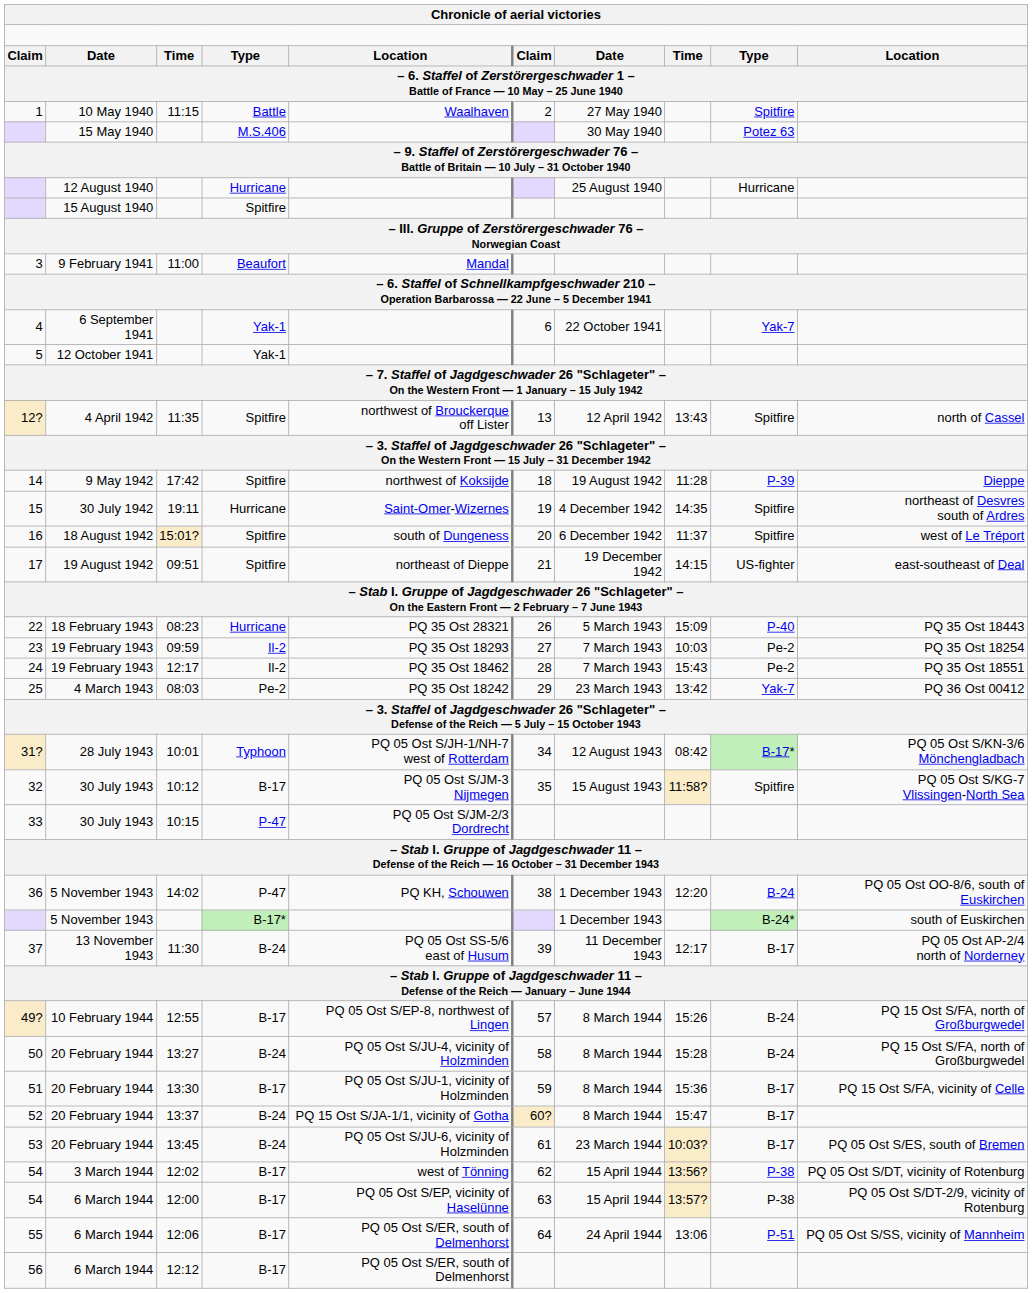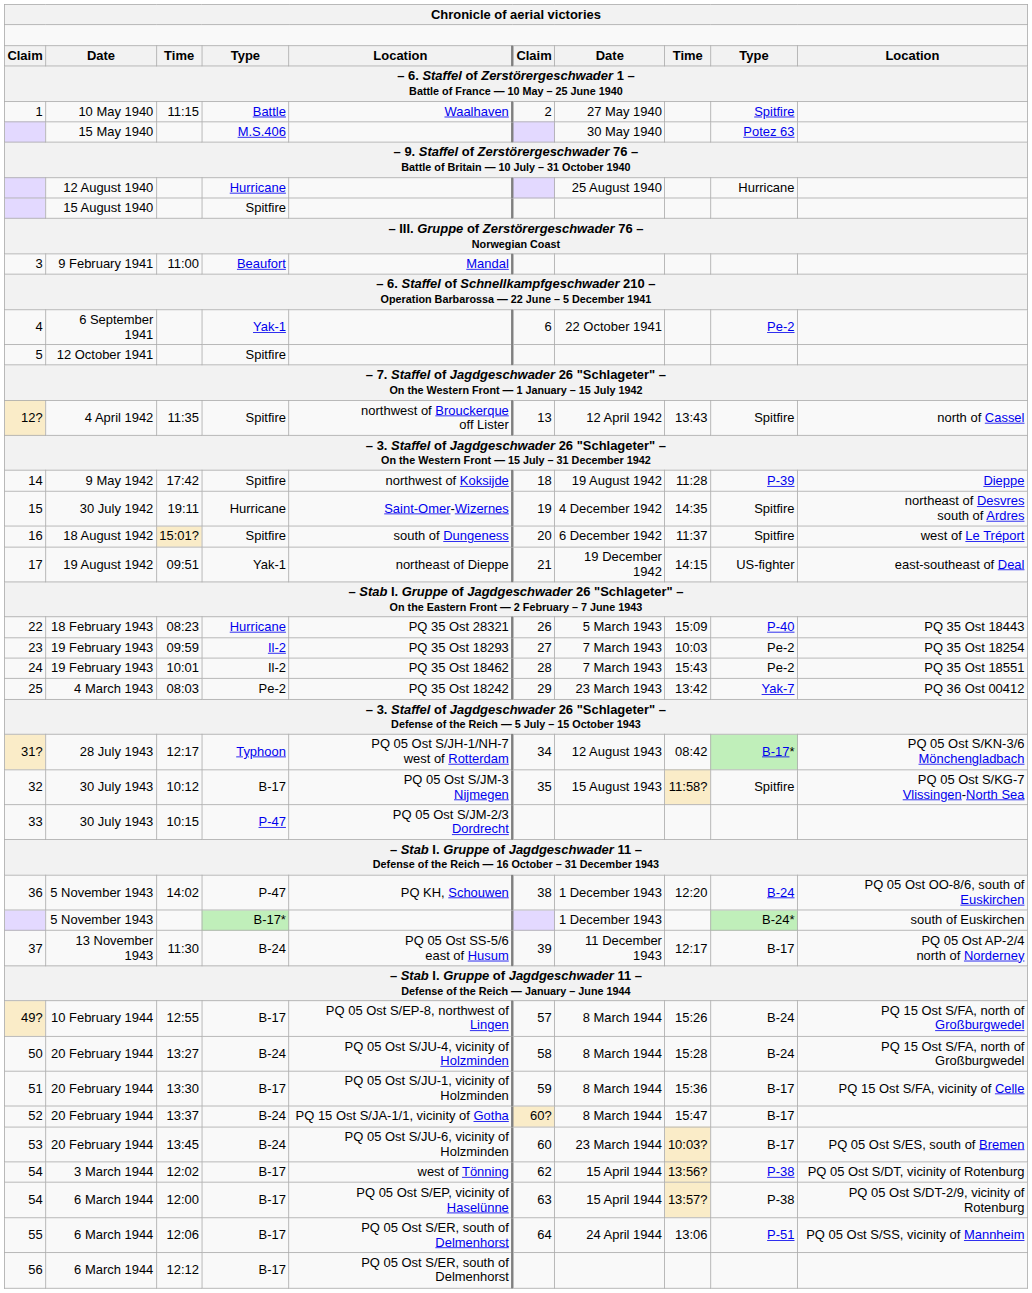(778, 327) Yak-7 -> (781, 327) Pe-2
(269, 354) Yak-1 -> (266, 354) Spitfire
(266, 564) Spitfire -> (269, 564) Yak-1
(183, 668) 12:17 -> (183, 668) 10:01
(183, 751) 10:01 -> (183, 751) 12:17
(544, 1144) 61 -> (544, 1144) 60
